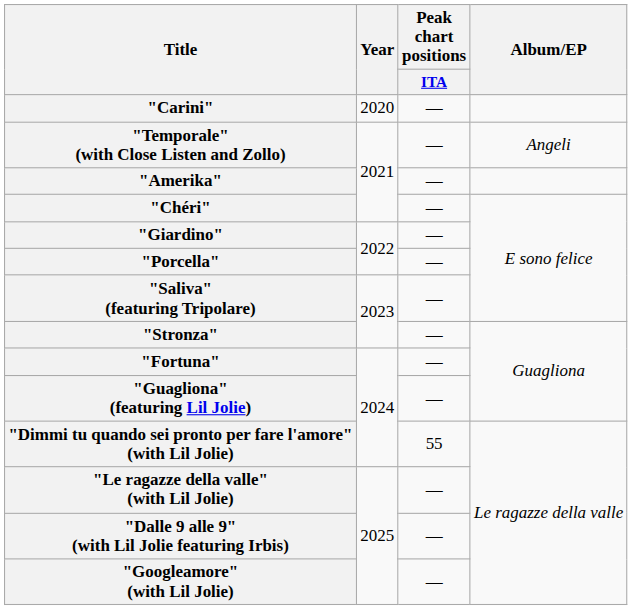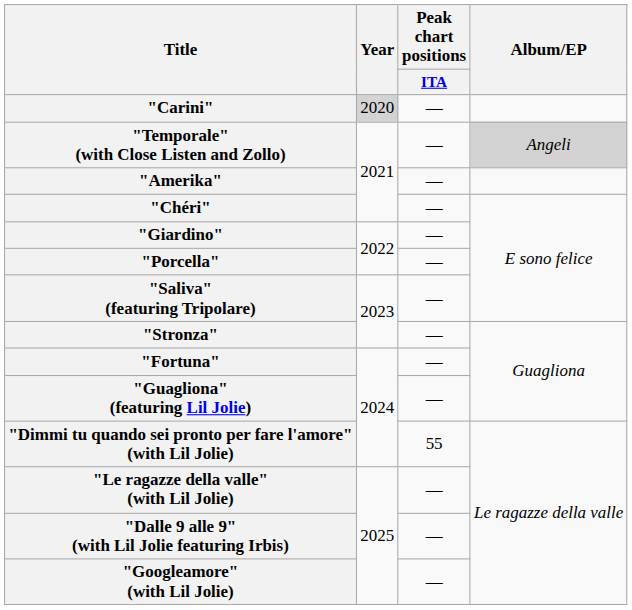(377, 108) no background -> (377, 108) lightgrey background
(549, 144) no background -> (549, 144) lightgrey background
